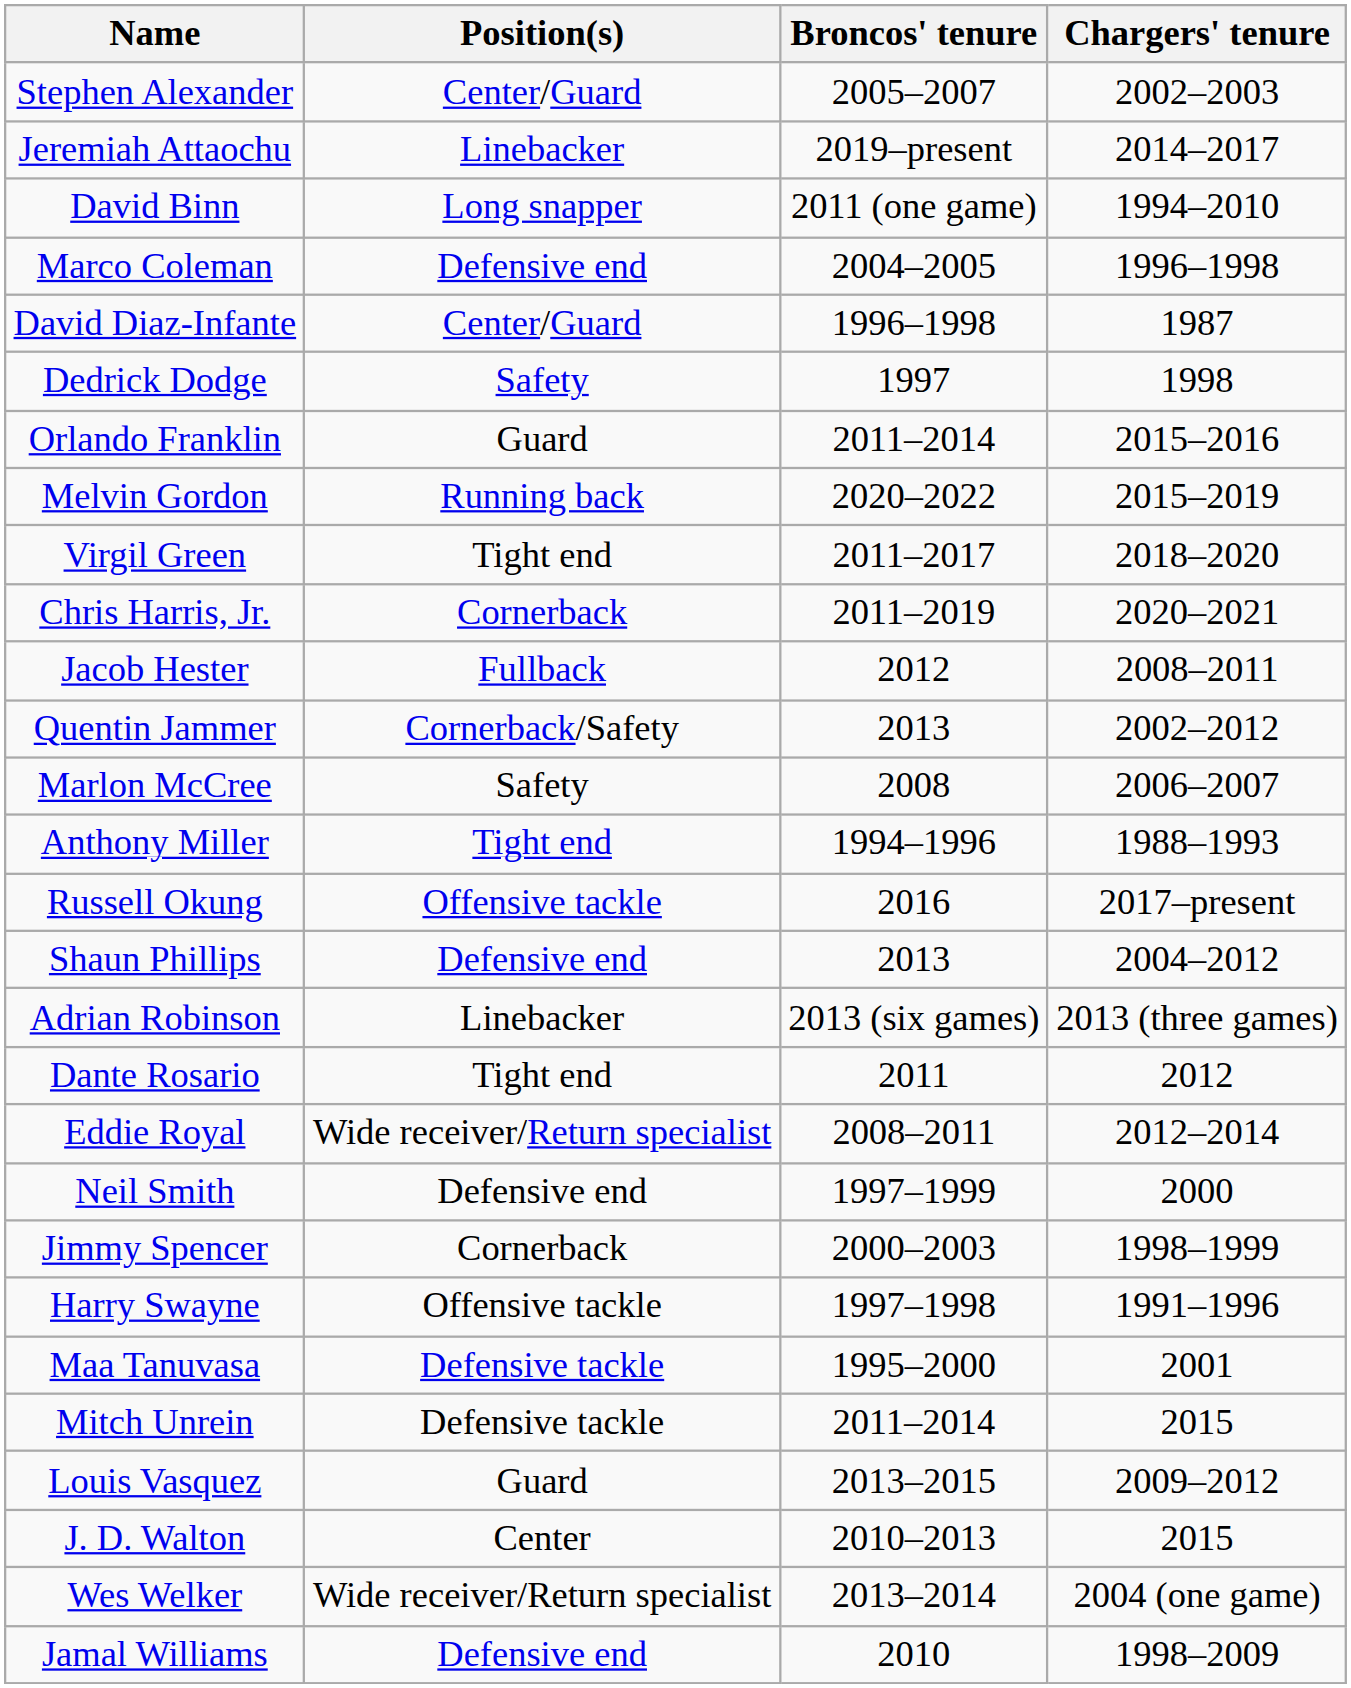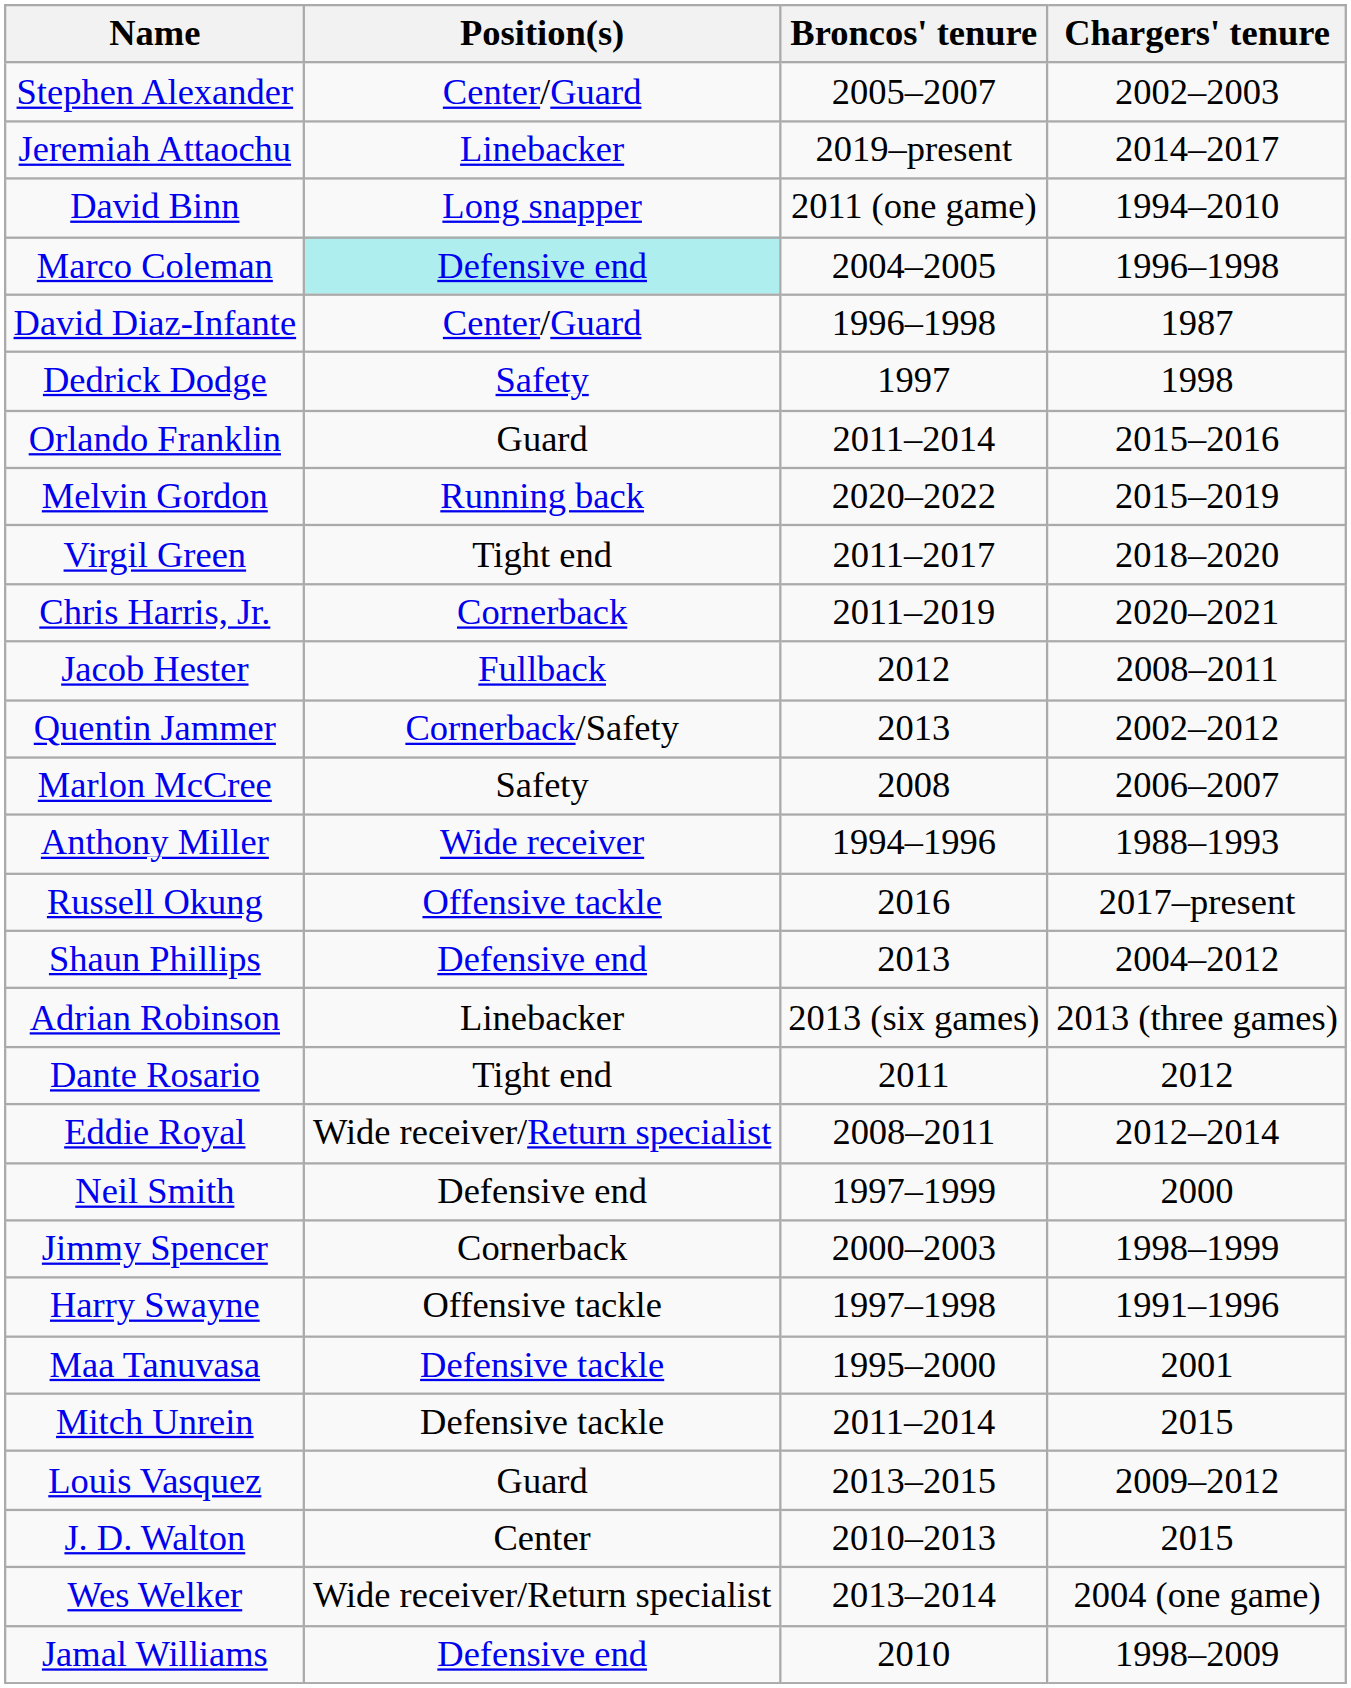(542, 264) no background -> (542, 264) paleturquoise background
(542, 843) Tight end -> (542, 843) Wide receiver
